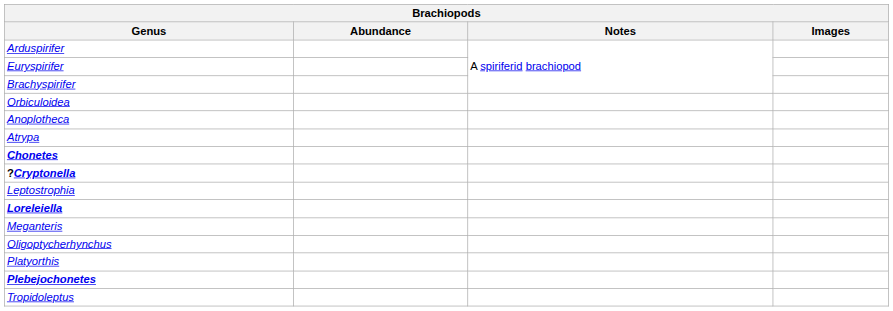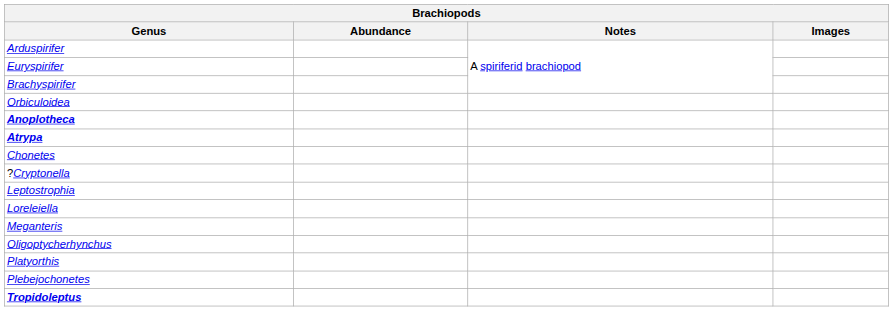(38, 119) normal -> (41, 119) bold
(23, 137) normal -> (25, 137) bold
(32, 155) bold -> (31, 155) normal
(41, 173) bold -> (38, 173) normal
(35, 208) bold -> (32, 208) normal
(51, 279) bold -> (48, 279) normal
(40, 297) normal -> (44, 297) bold
